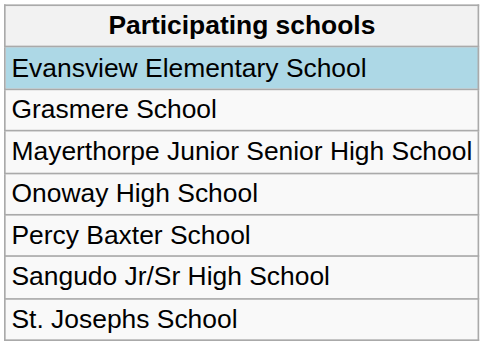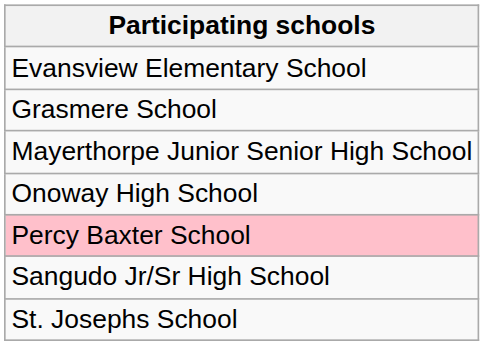(189, 67) lightblue background -> (189, 67) no background
(131, 235) no background -> (131, 235) pink background
